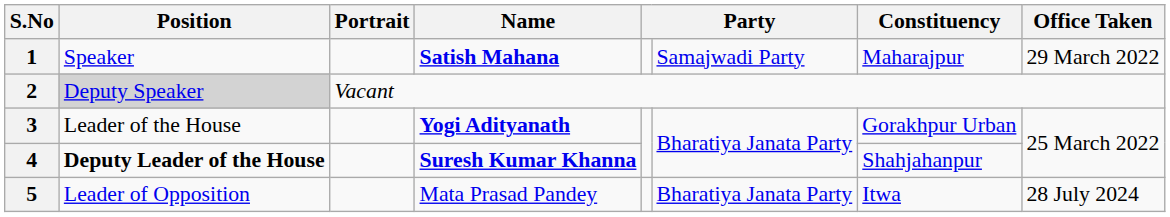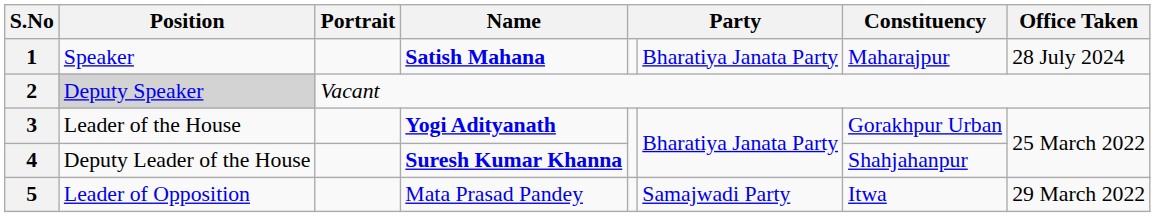(731, 56) Samajwadi Party -> (740, 56) Bharatiya Janata Party
(1093, 56) 29 March 2022 -> (1068, 56) 28 July 2024
(194, 159) bold -> (187, 159) normal
(754, 194) Bharatiya Janata Party -> (716, 194) Samajwadi Party
(1083, 194) 28 July 2024 -> (1079, 194) 29 March 2022
